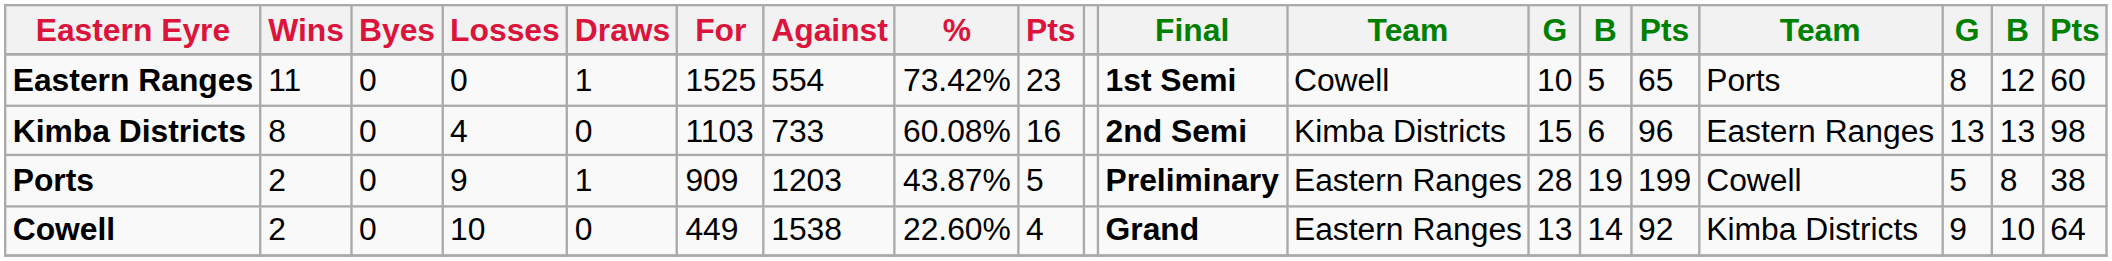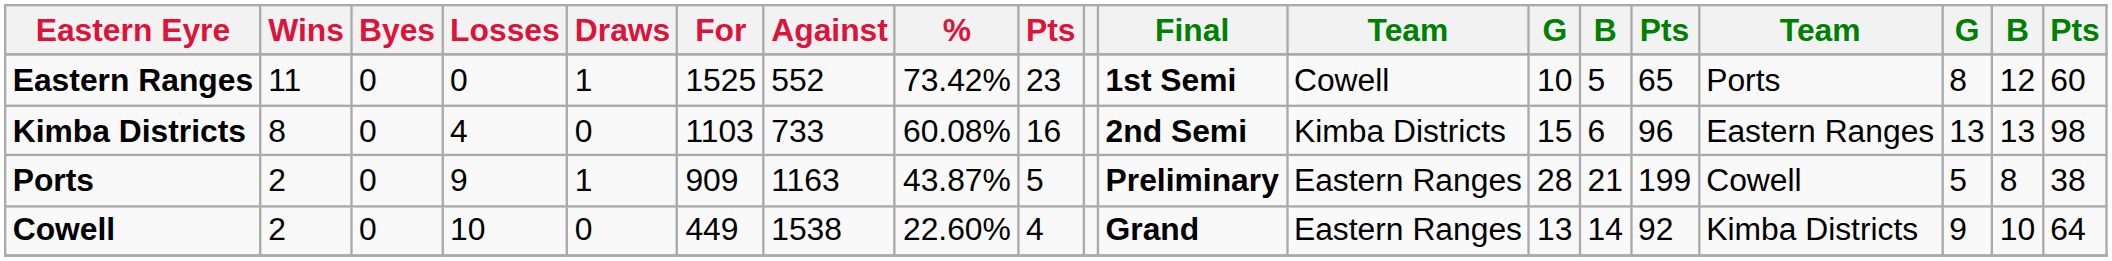(798, 80) 554 -> (798, 80) 552
(807, 180) 1203 -> (805, 180) 1163
(1605, 180) 19 -> (1605, 180) 21
